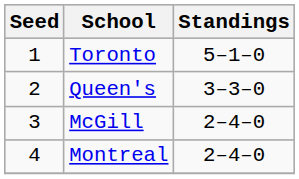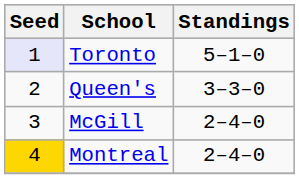(35, 55) no background -> (35, 55) lavender background
(35, 156) no background -> (35, 156) gold background
